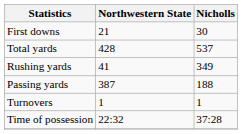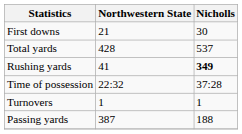(205, 66) normal -> (205, 66) bold
rows swapped: (38, 84) <-> (50, 119)
